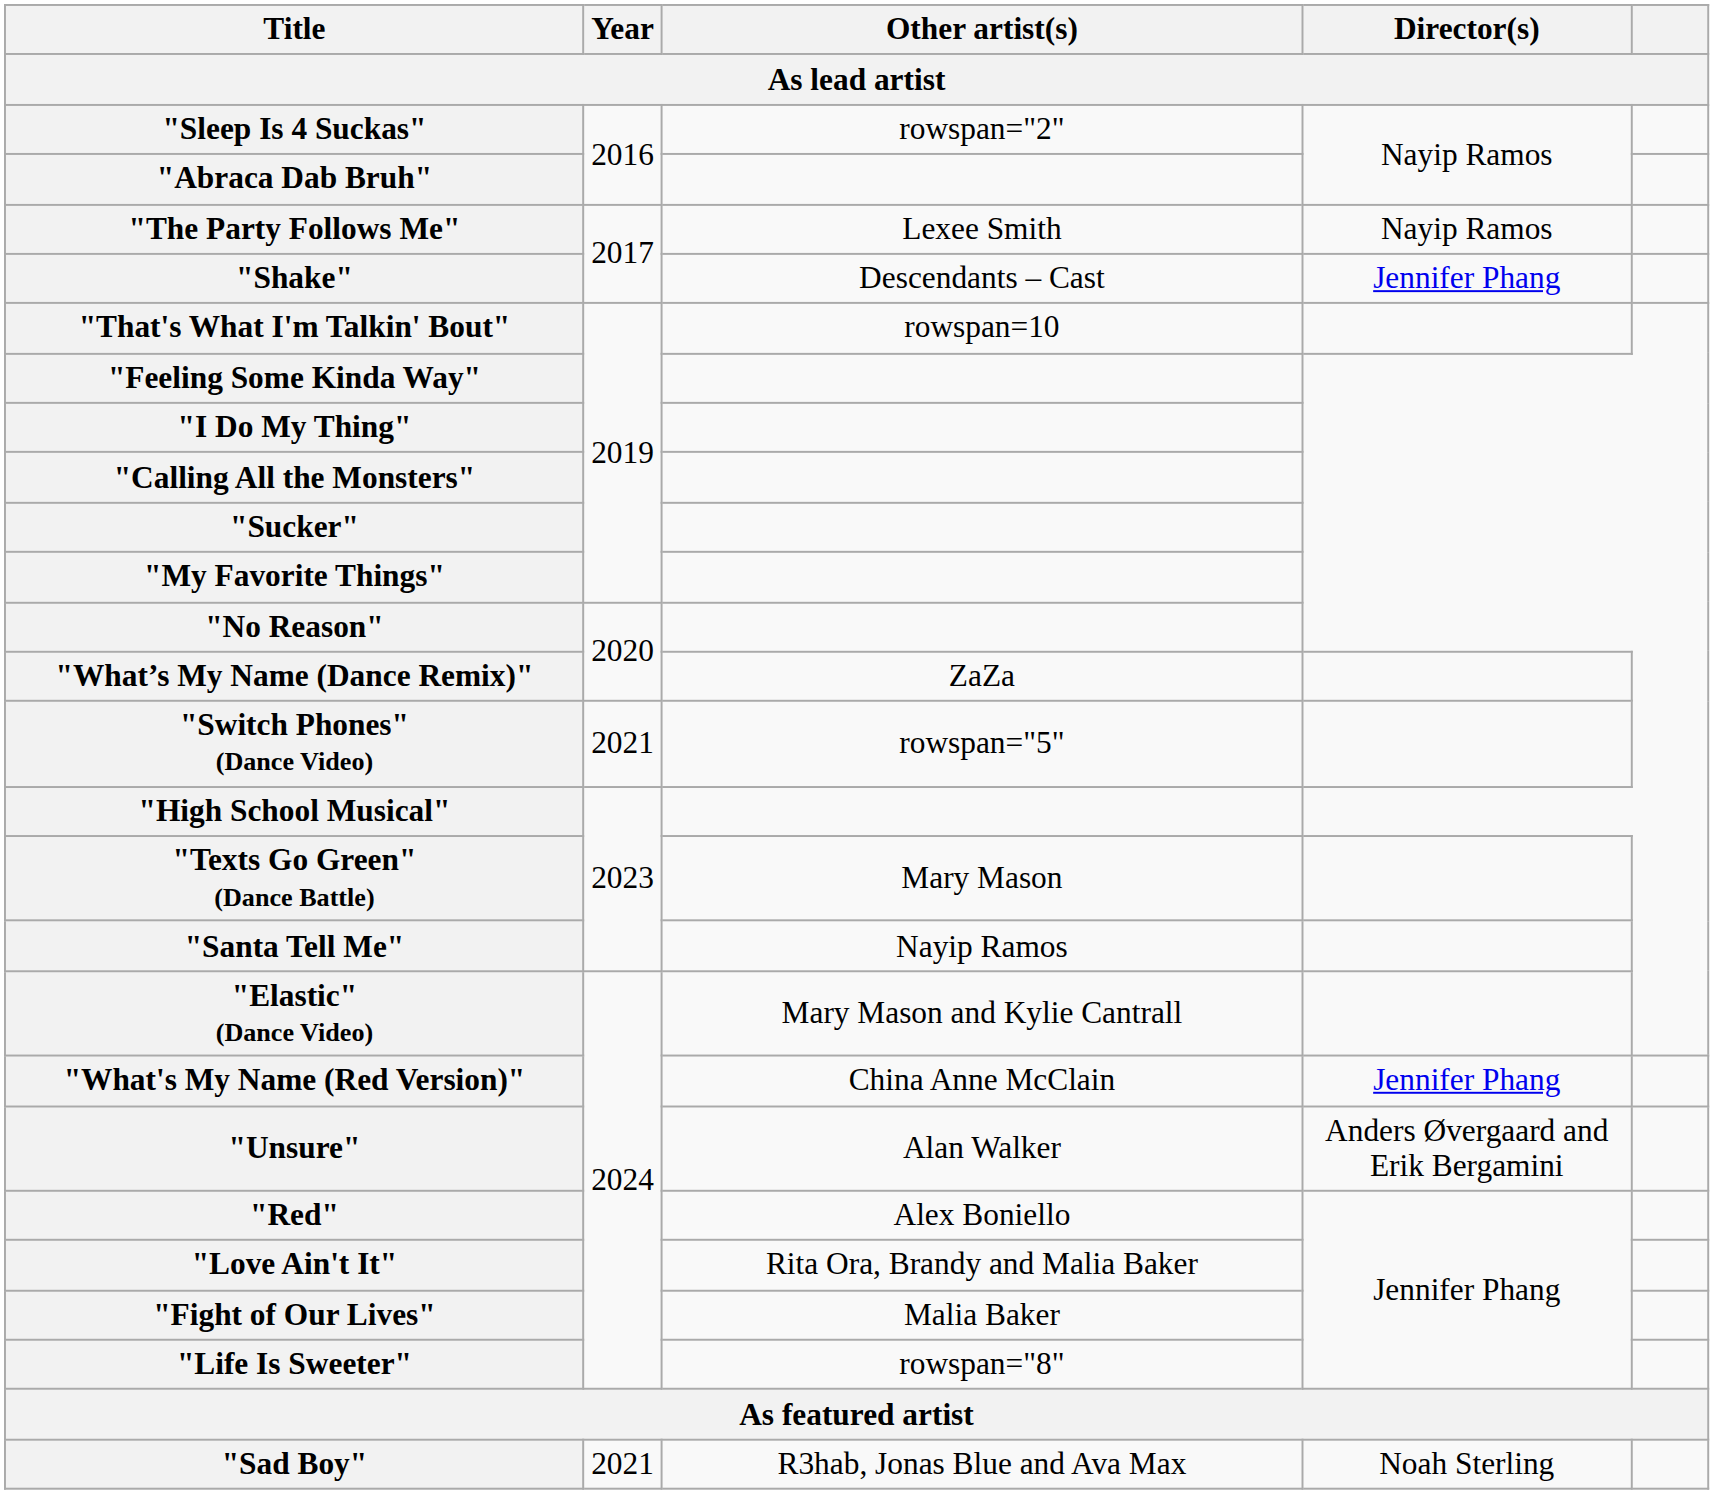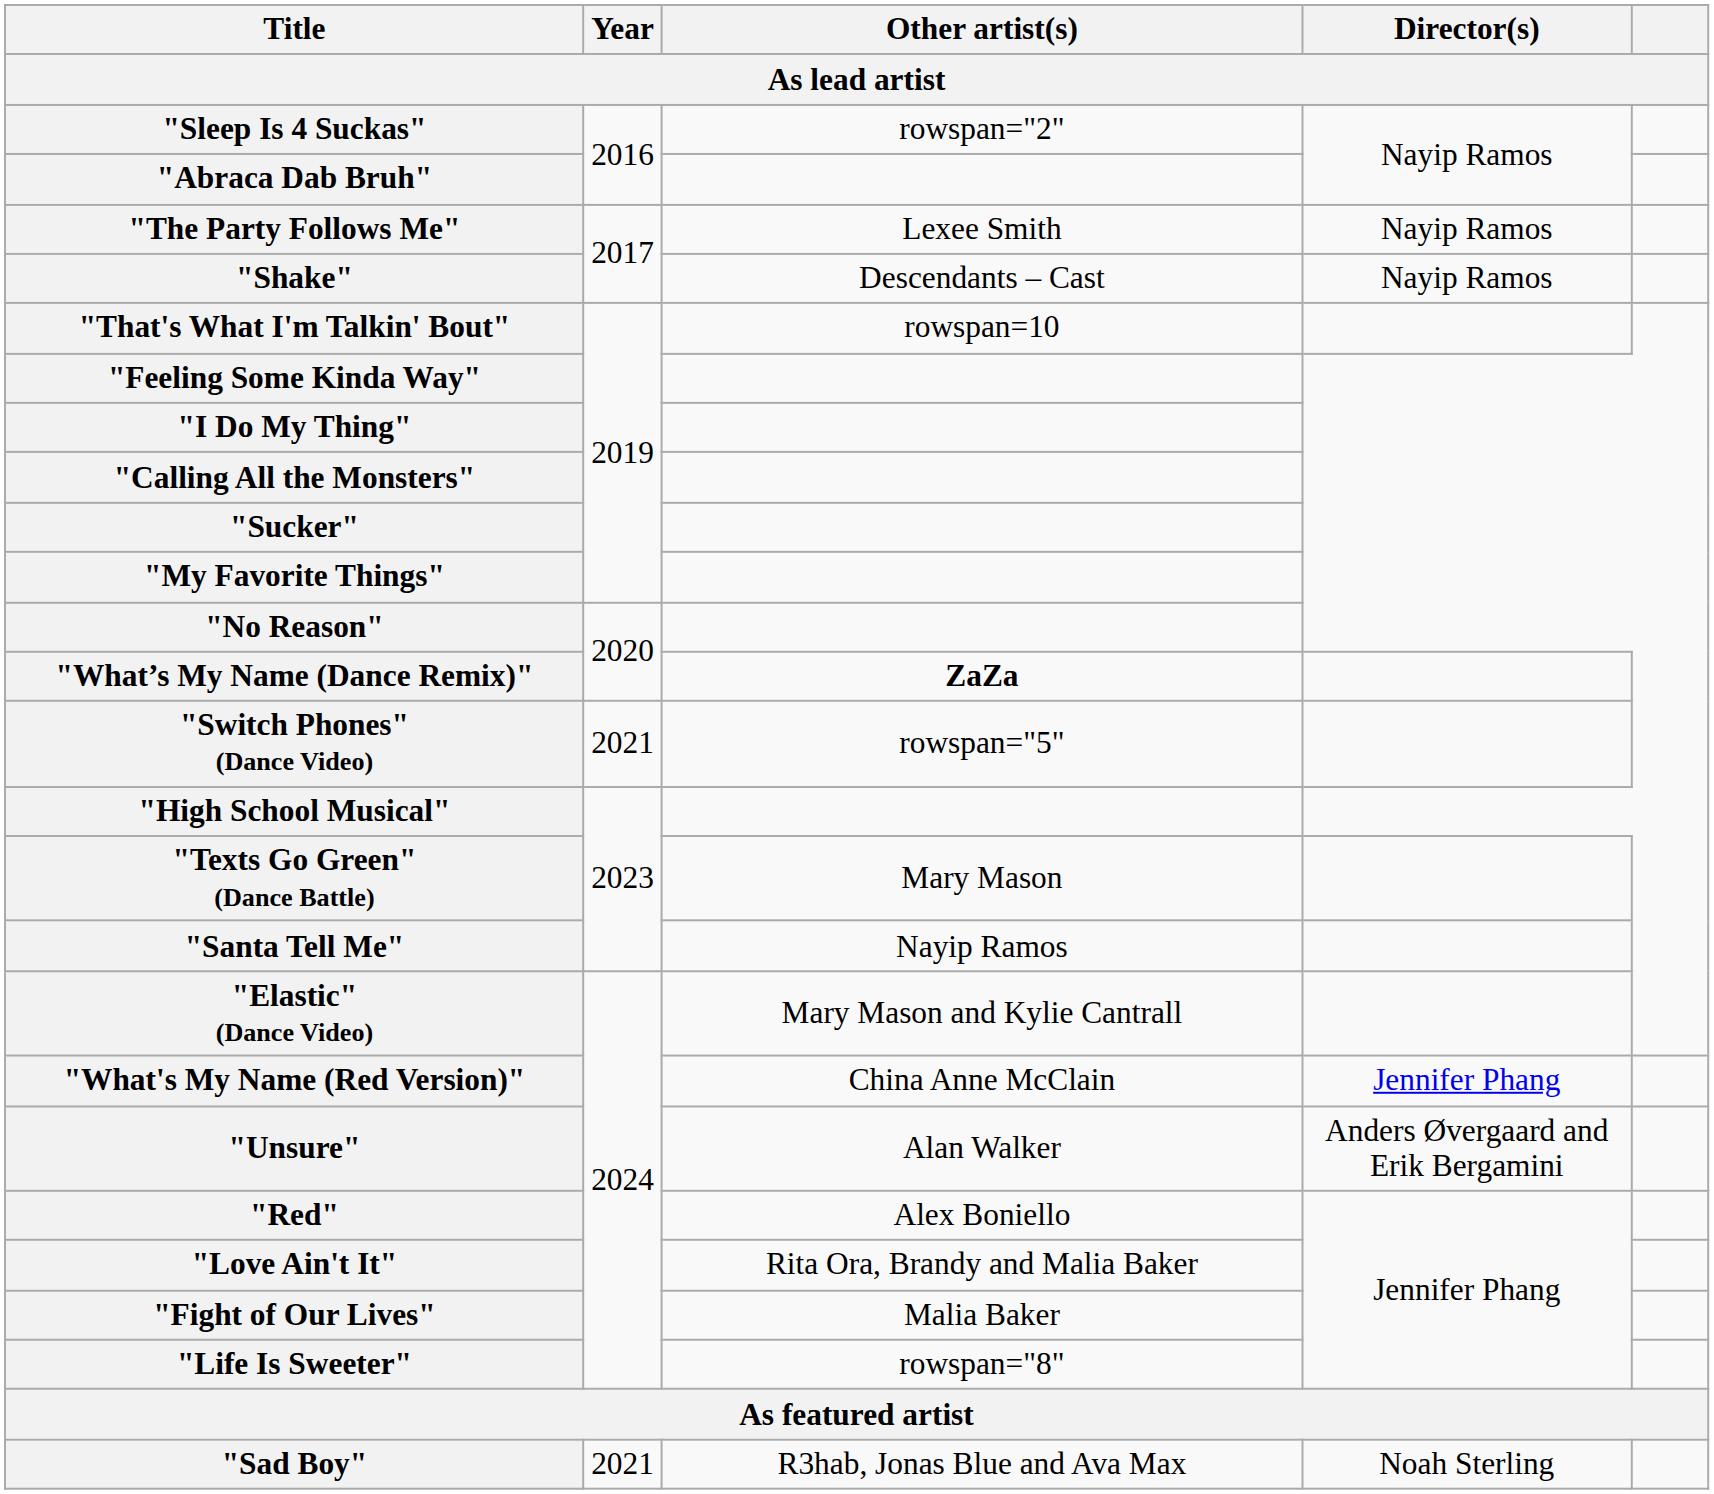(1467, 278) Jennifer Phang -> (1467, 278) Nayip Ramos
(982, 675) normal -> (982, 675) bold
